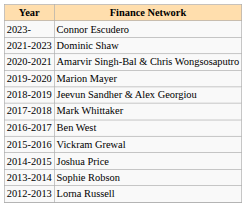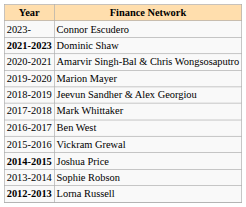(29, 45) normal -> (29, 45) bold
(29, 161) normal -> (29, 161) bold
(29, 194) normal -> (29, 194) bold
